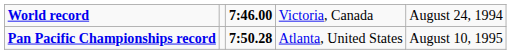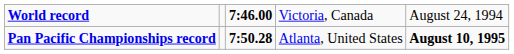(456, 37) normal -> (457, 37) bold
